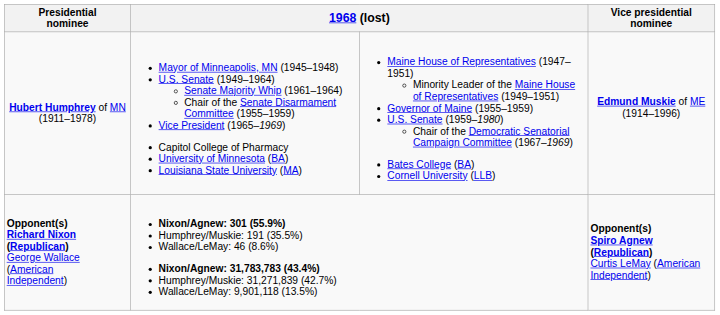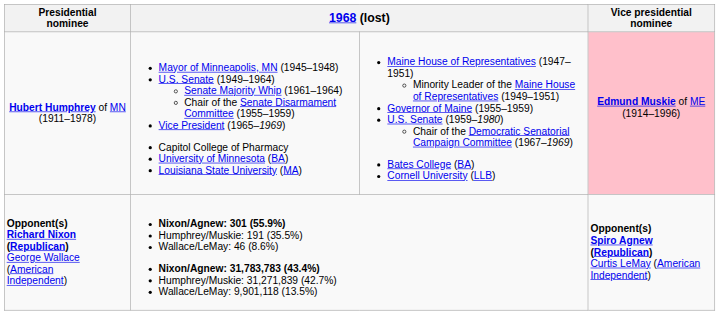(651, 107) no background -> (651, 107) pink background
